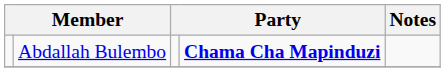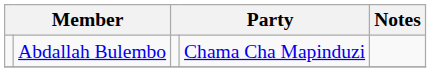(282, 50) bold -> (275, 50) normal
